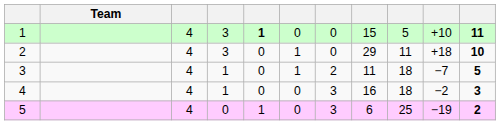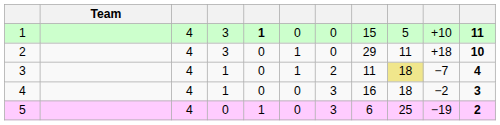(405, 71) no background -> (405, 71) khaki background
(477, 71) 5 -> (477, 71) 4
